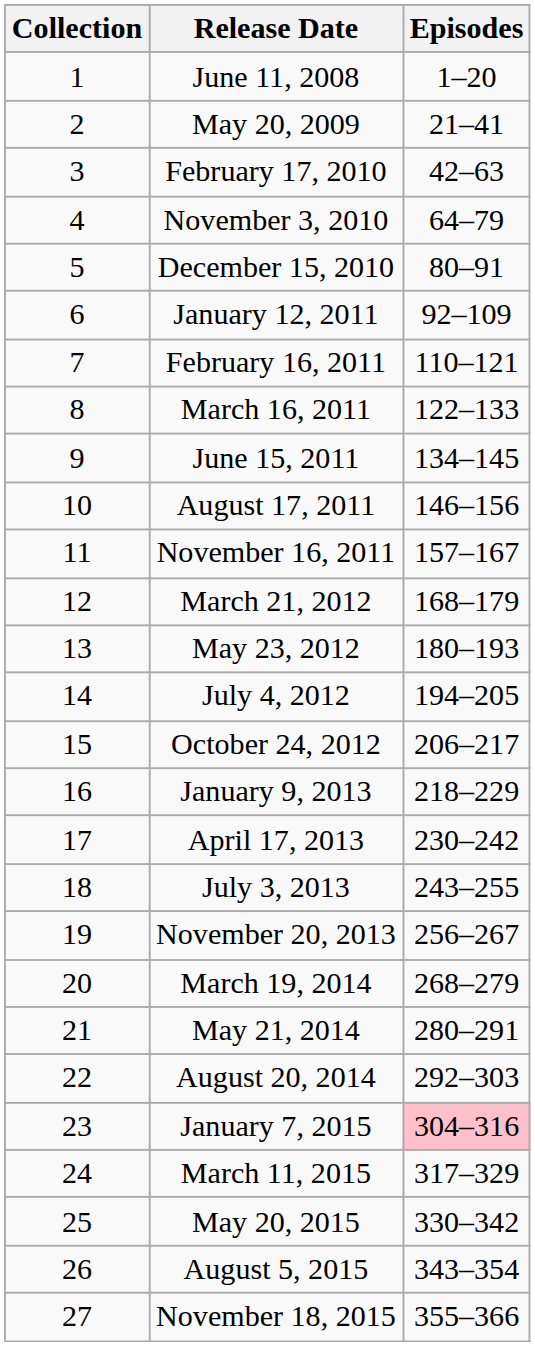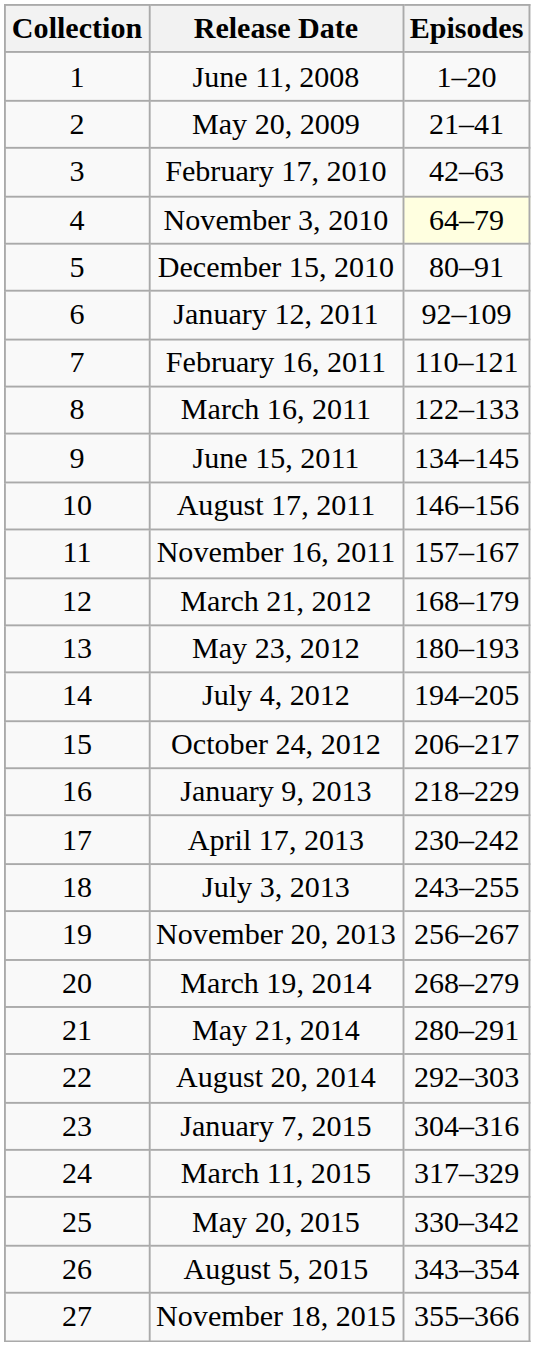(467, 219) no background -> (467, 219) lightyellow background
(467, 1125) pink background -> (467, 1125) no background
